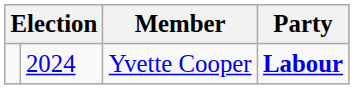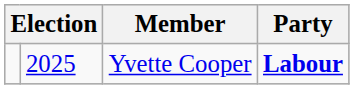(51, 63) 2024 -> (51, 63) 2025
